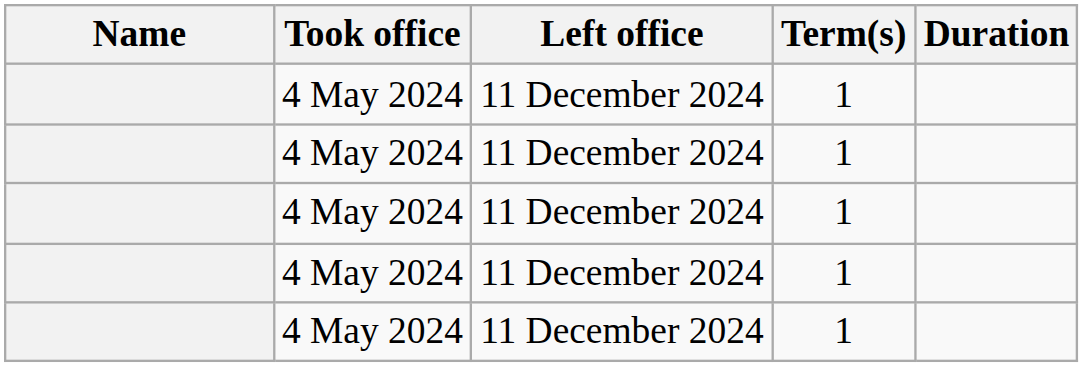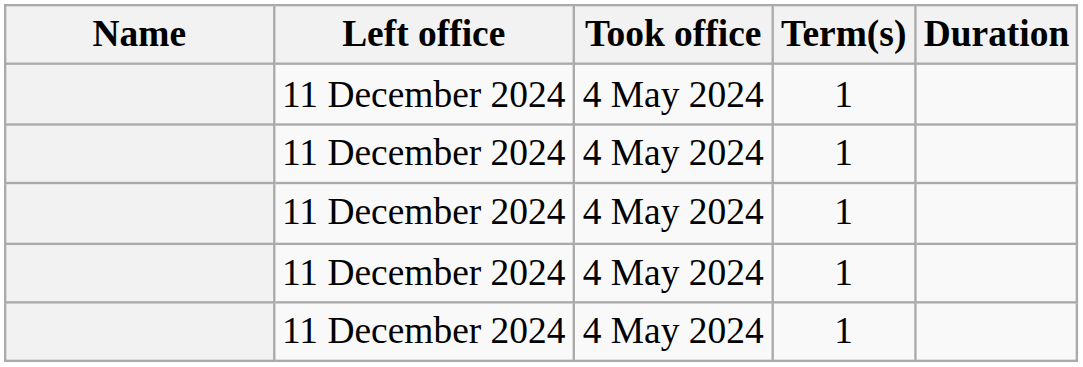columns swapped: (372, 34) <-> (622, 34)
